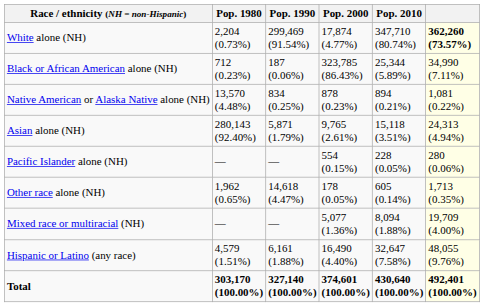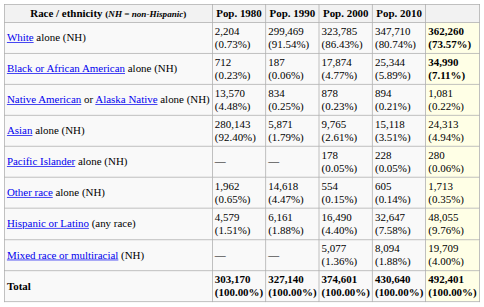(339, 38) 17,874 (4.77%) -> (342, 38) 323,785 (86.43%)
(342, 69) 323,785 (86.43%) -> (339, 69) 17,874 (4.77%)
(446, 69) normal -> (447, 69) bold
(339, 162) 554 (0.15%) -> (339, 162) 178 (0.05%)
(339, 193) 178 (0.05%) -> (339, 193) 554 (0.15%)
rows swapped: (76, 224) <-> (71, 255)
